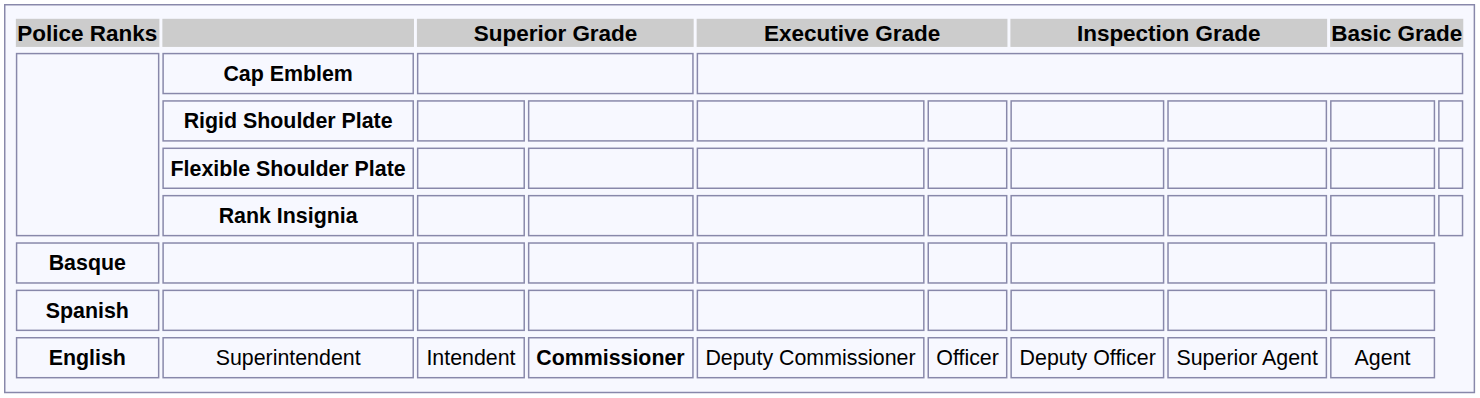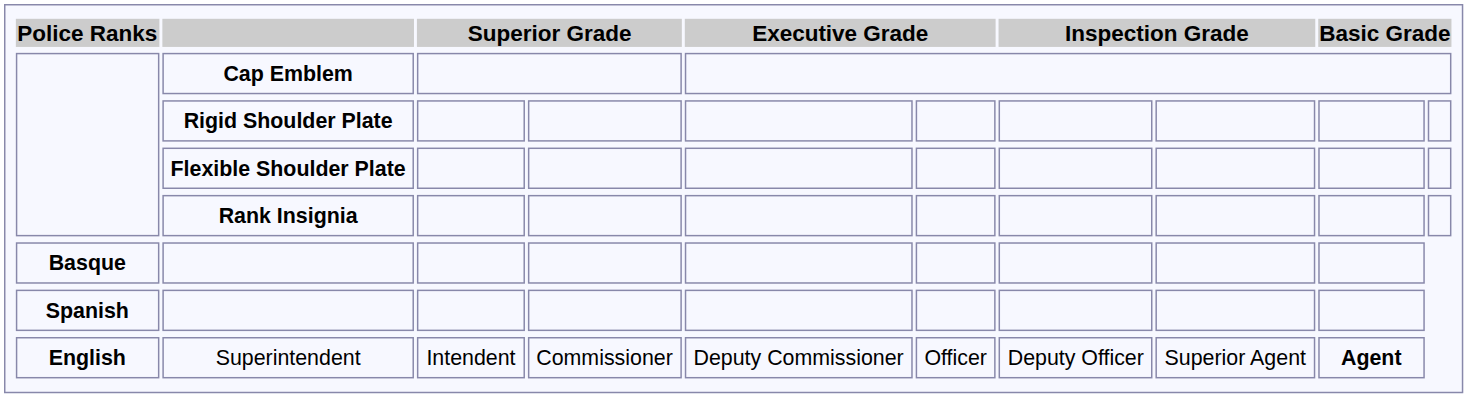(610, 358) bold -> (605, 358) normal
(1383, 358) normal -> (1371, 358) bold
